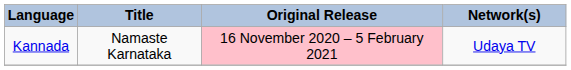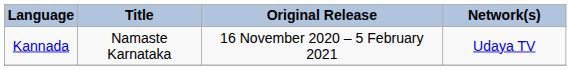(322, 45) pink background -> (322, 45) no background
